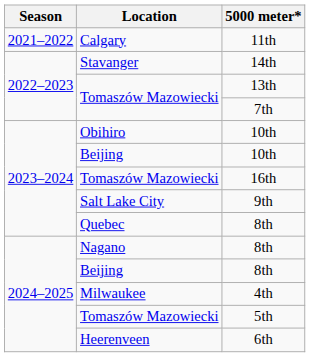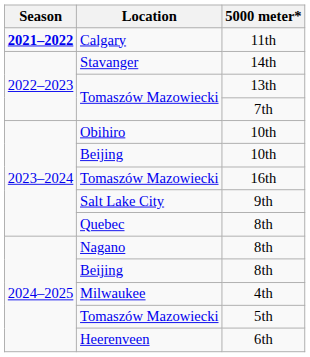(41, 39) normal -> (41, 39) bold
